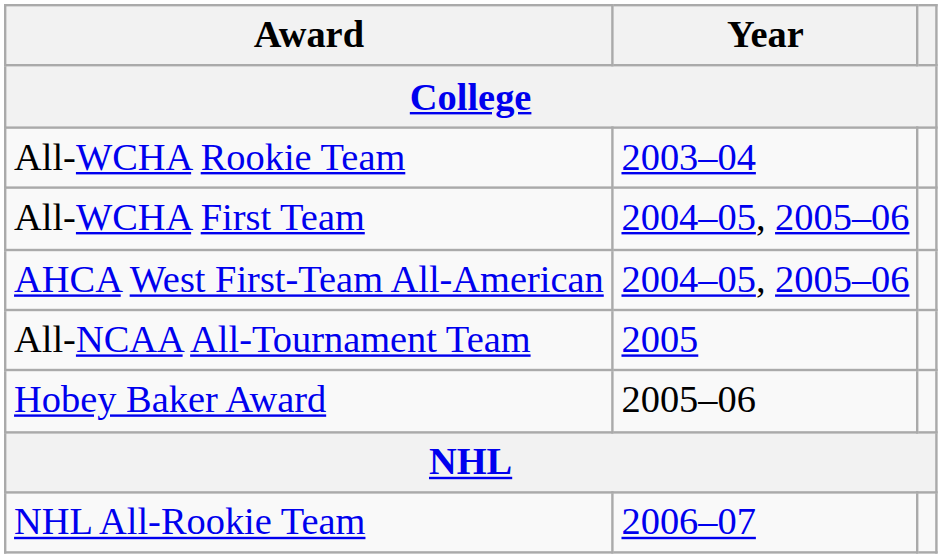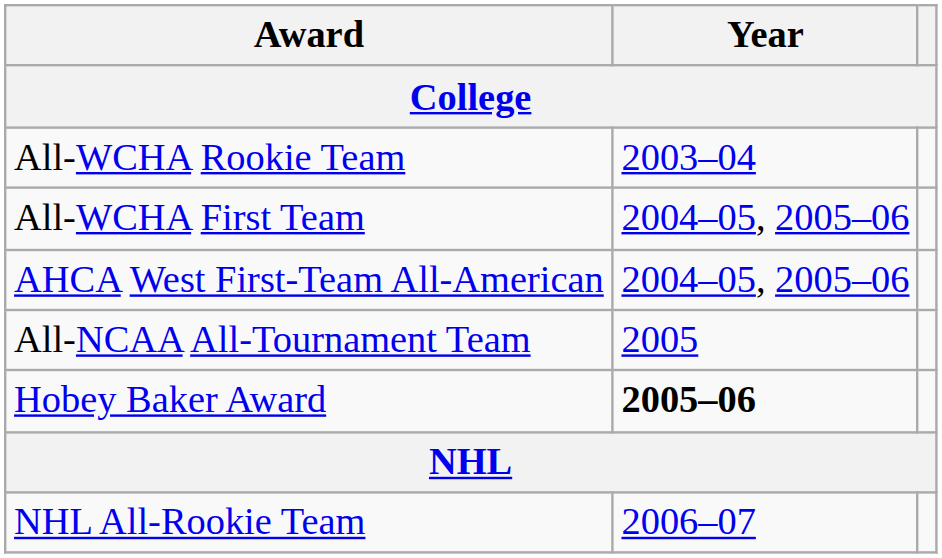(689, 400) normal -> (689, 400) bold
